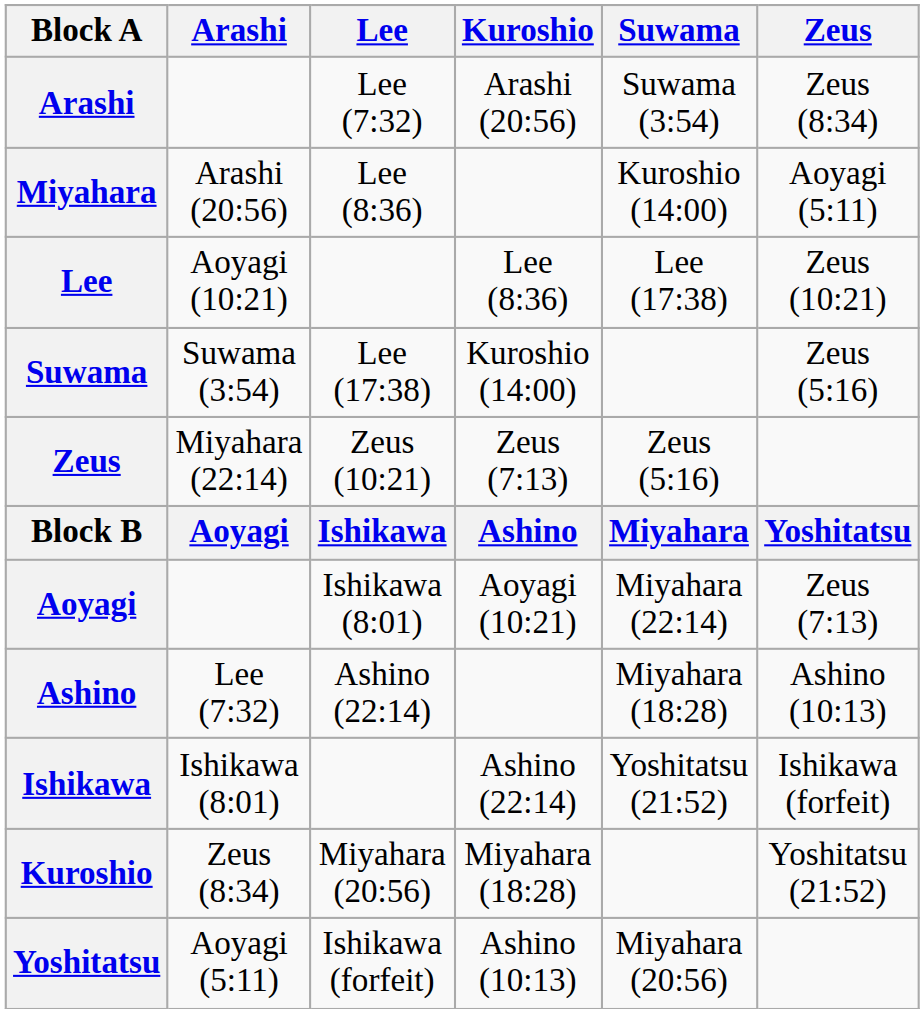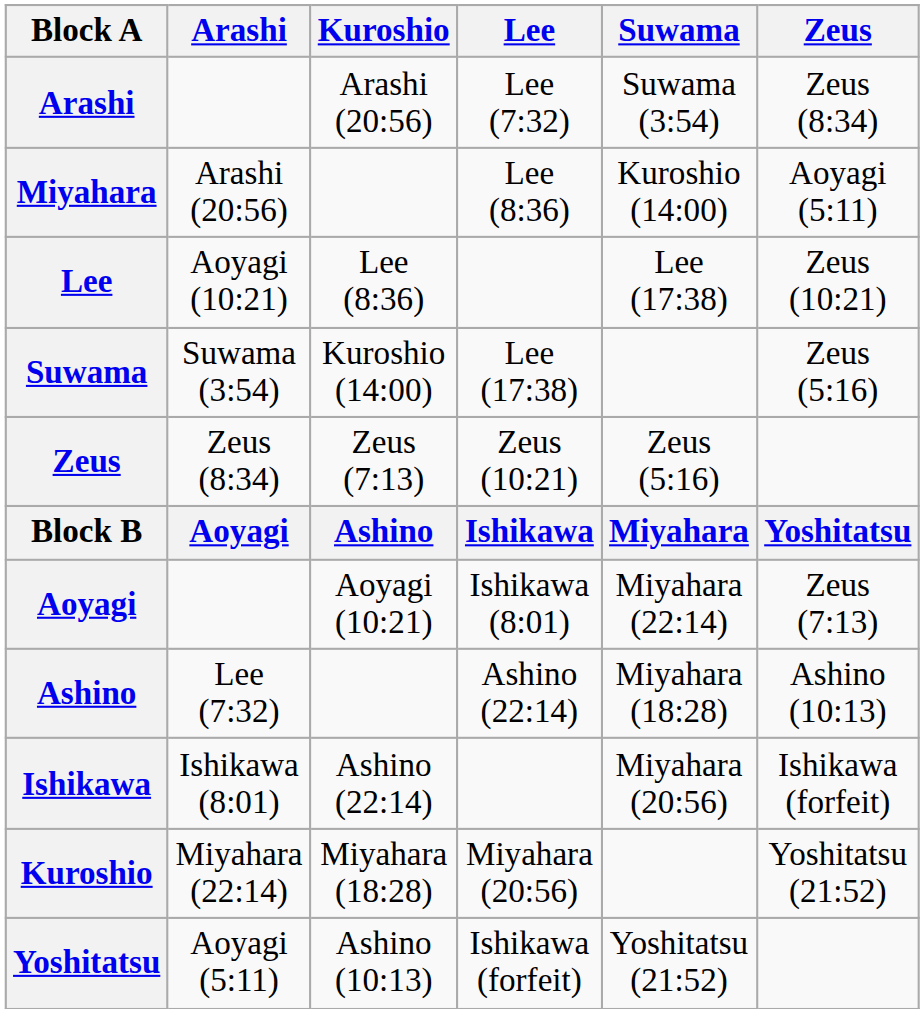columns swapped: (528, 30) <-> (382, 30)
(239, 461) Miyahara (22:14) -> (239, 461) Zeus (8:34)
(679, 782) Yoshitatsu (21:52) -> (679, 782) Miyahara (20:56)
(239, 872) Zeus (8:34) -> (239, 872) Miyahara (22:14)
(679, 962) Miyahara (20:56) -> (679, 962) Yoshitatsu (21:52)
